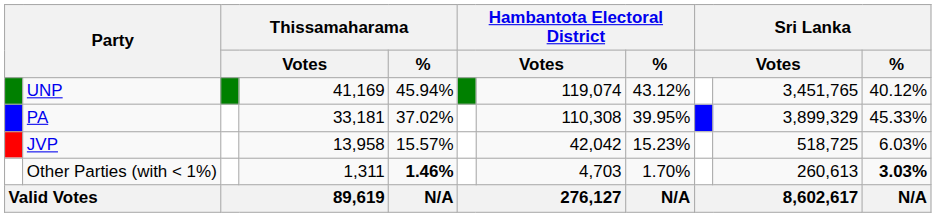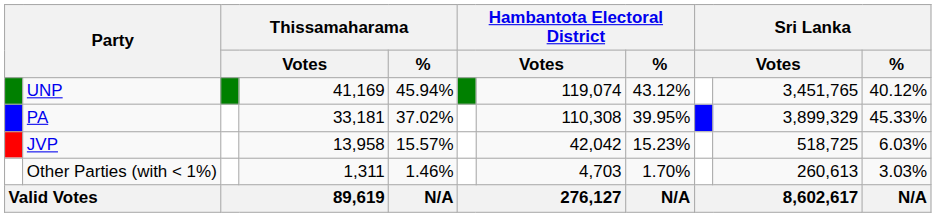(430, 171) bold -> (430, 171) normal
(903, 171) bold -> (903, 171) normal
